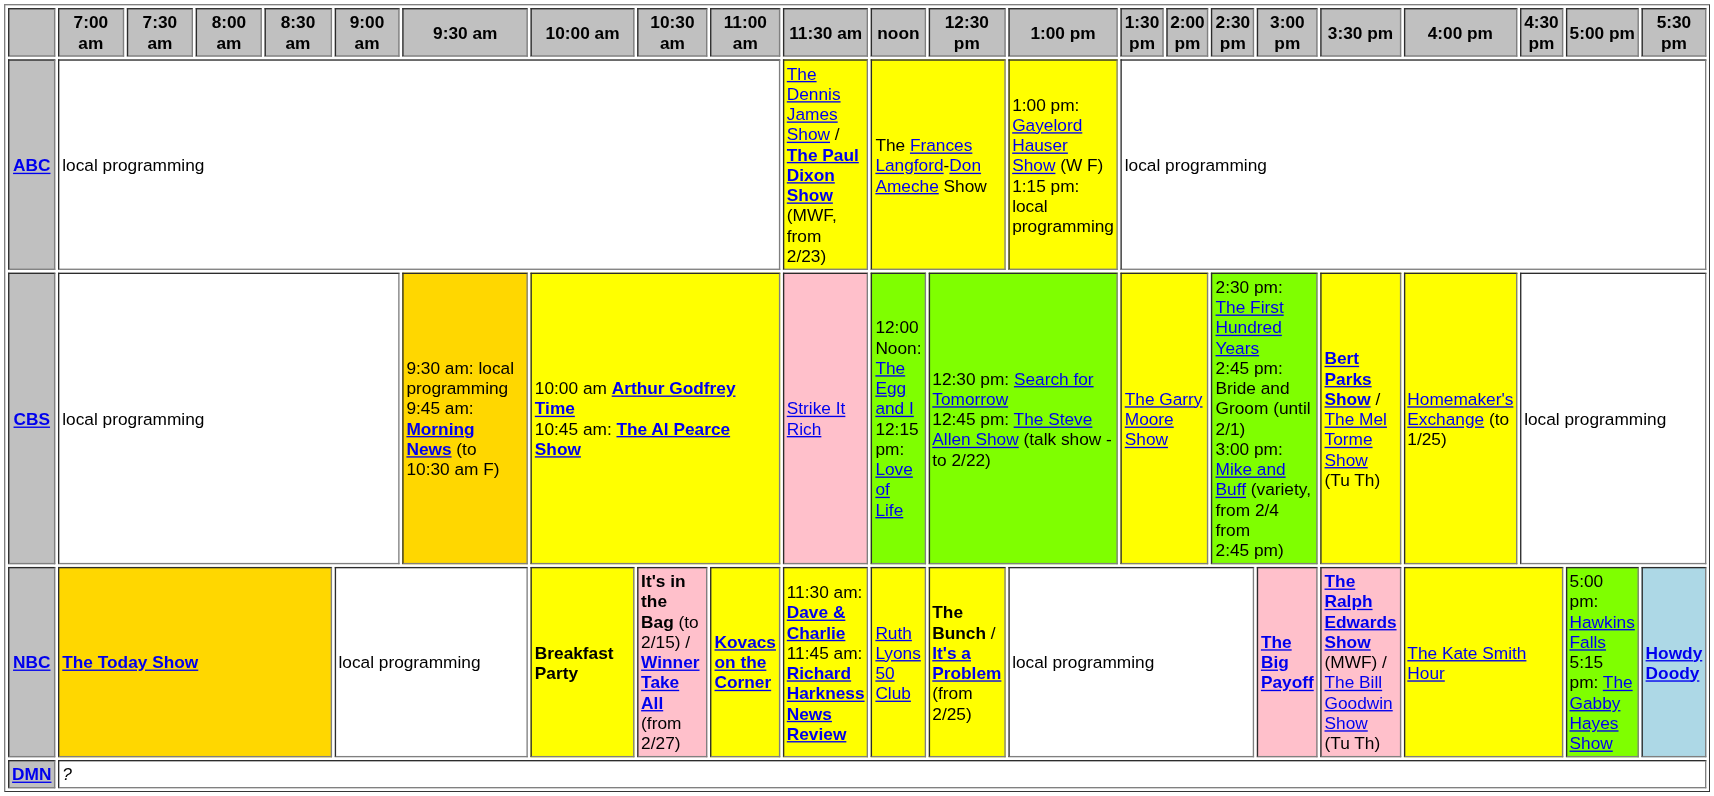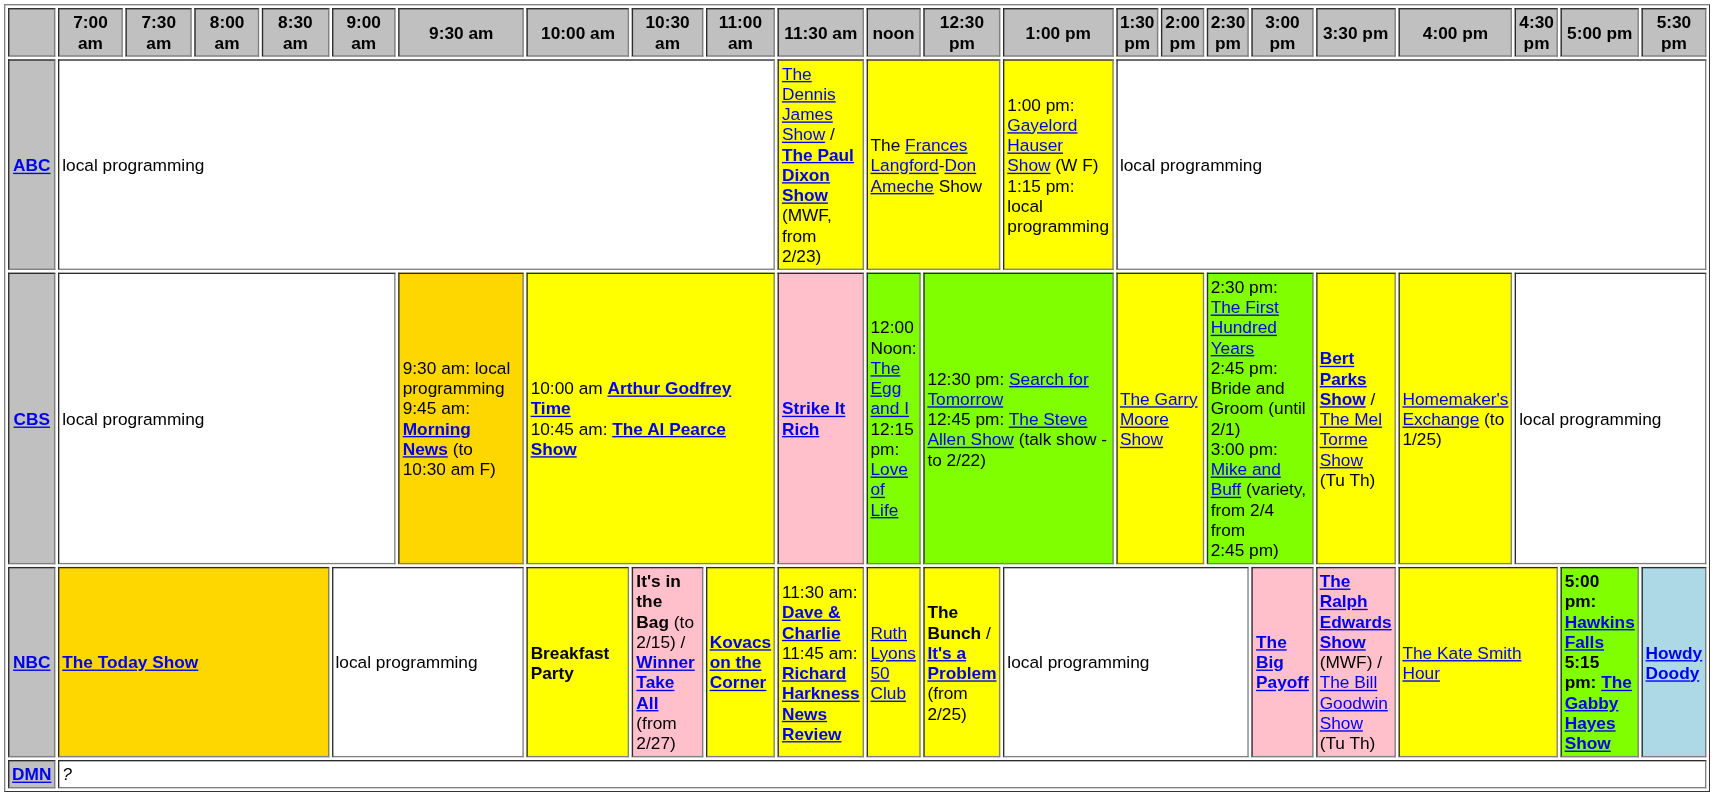(816, 418) normal -> (814, 418) bold
(1602, 662) normal -> (1600, 662) bold
